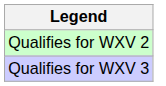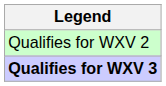(79, 68) normal -> (83, 68) bold
